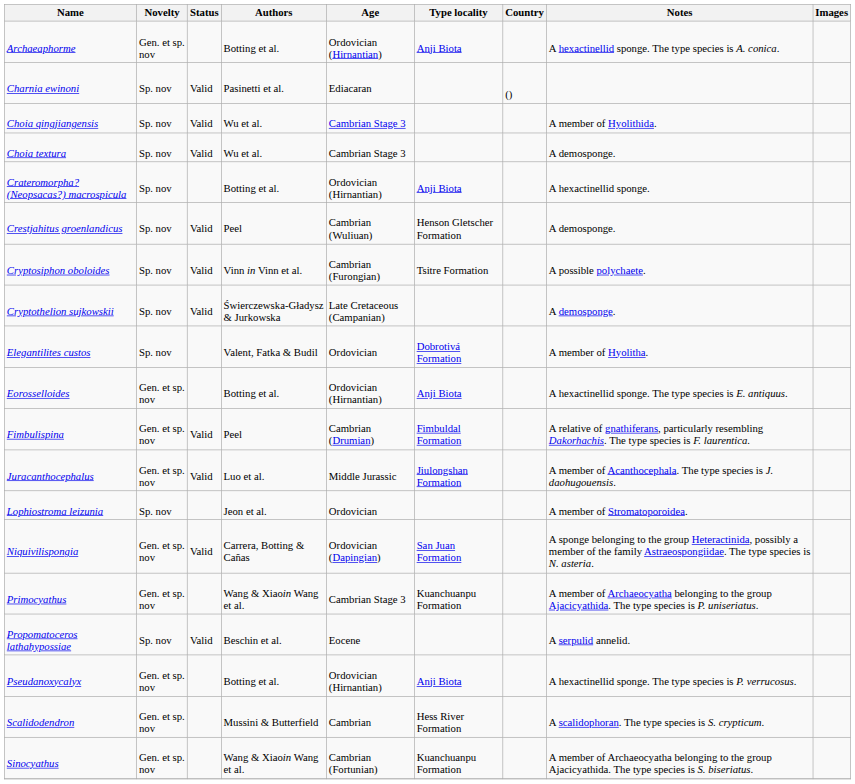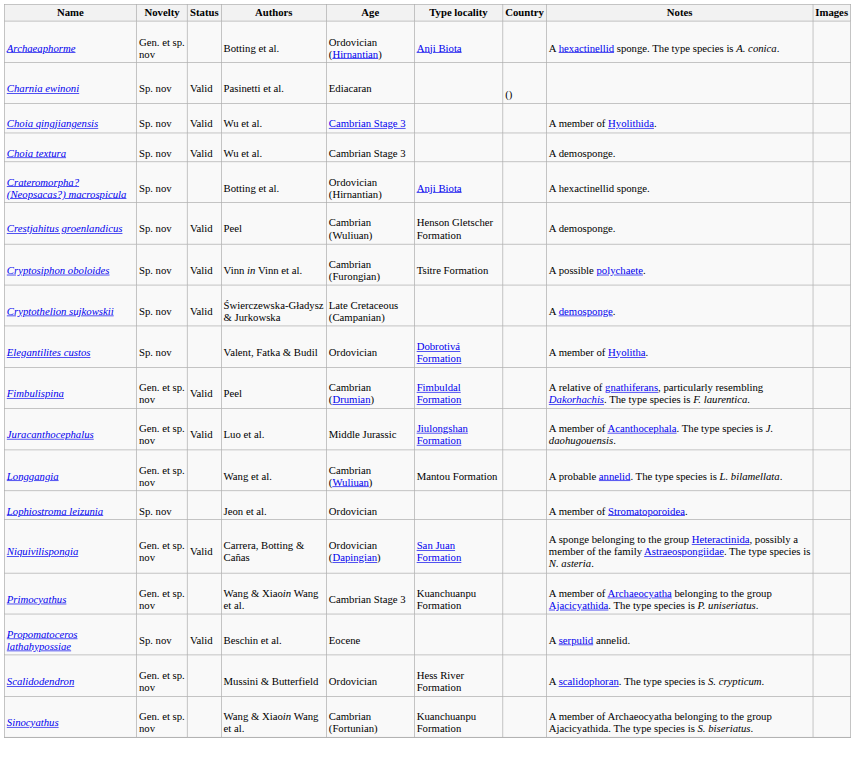- row: (38, 394)
+ row: (33, 476)
- row: (44, 681)
(350, 723) Cambrian -> (353, 681) Ordovician
